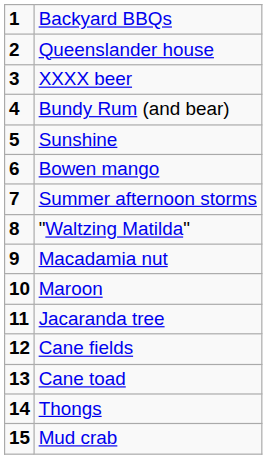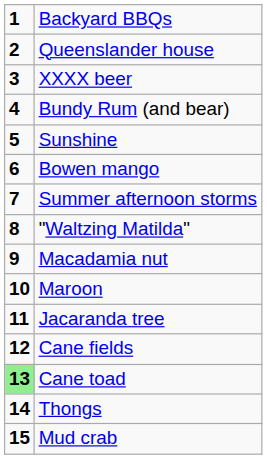(19, 378) no background -> (19, 378) lightgreen background
